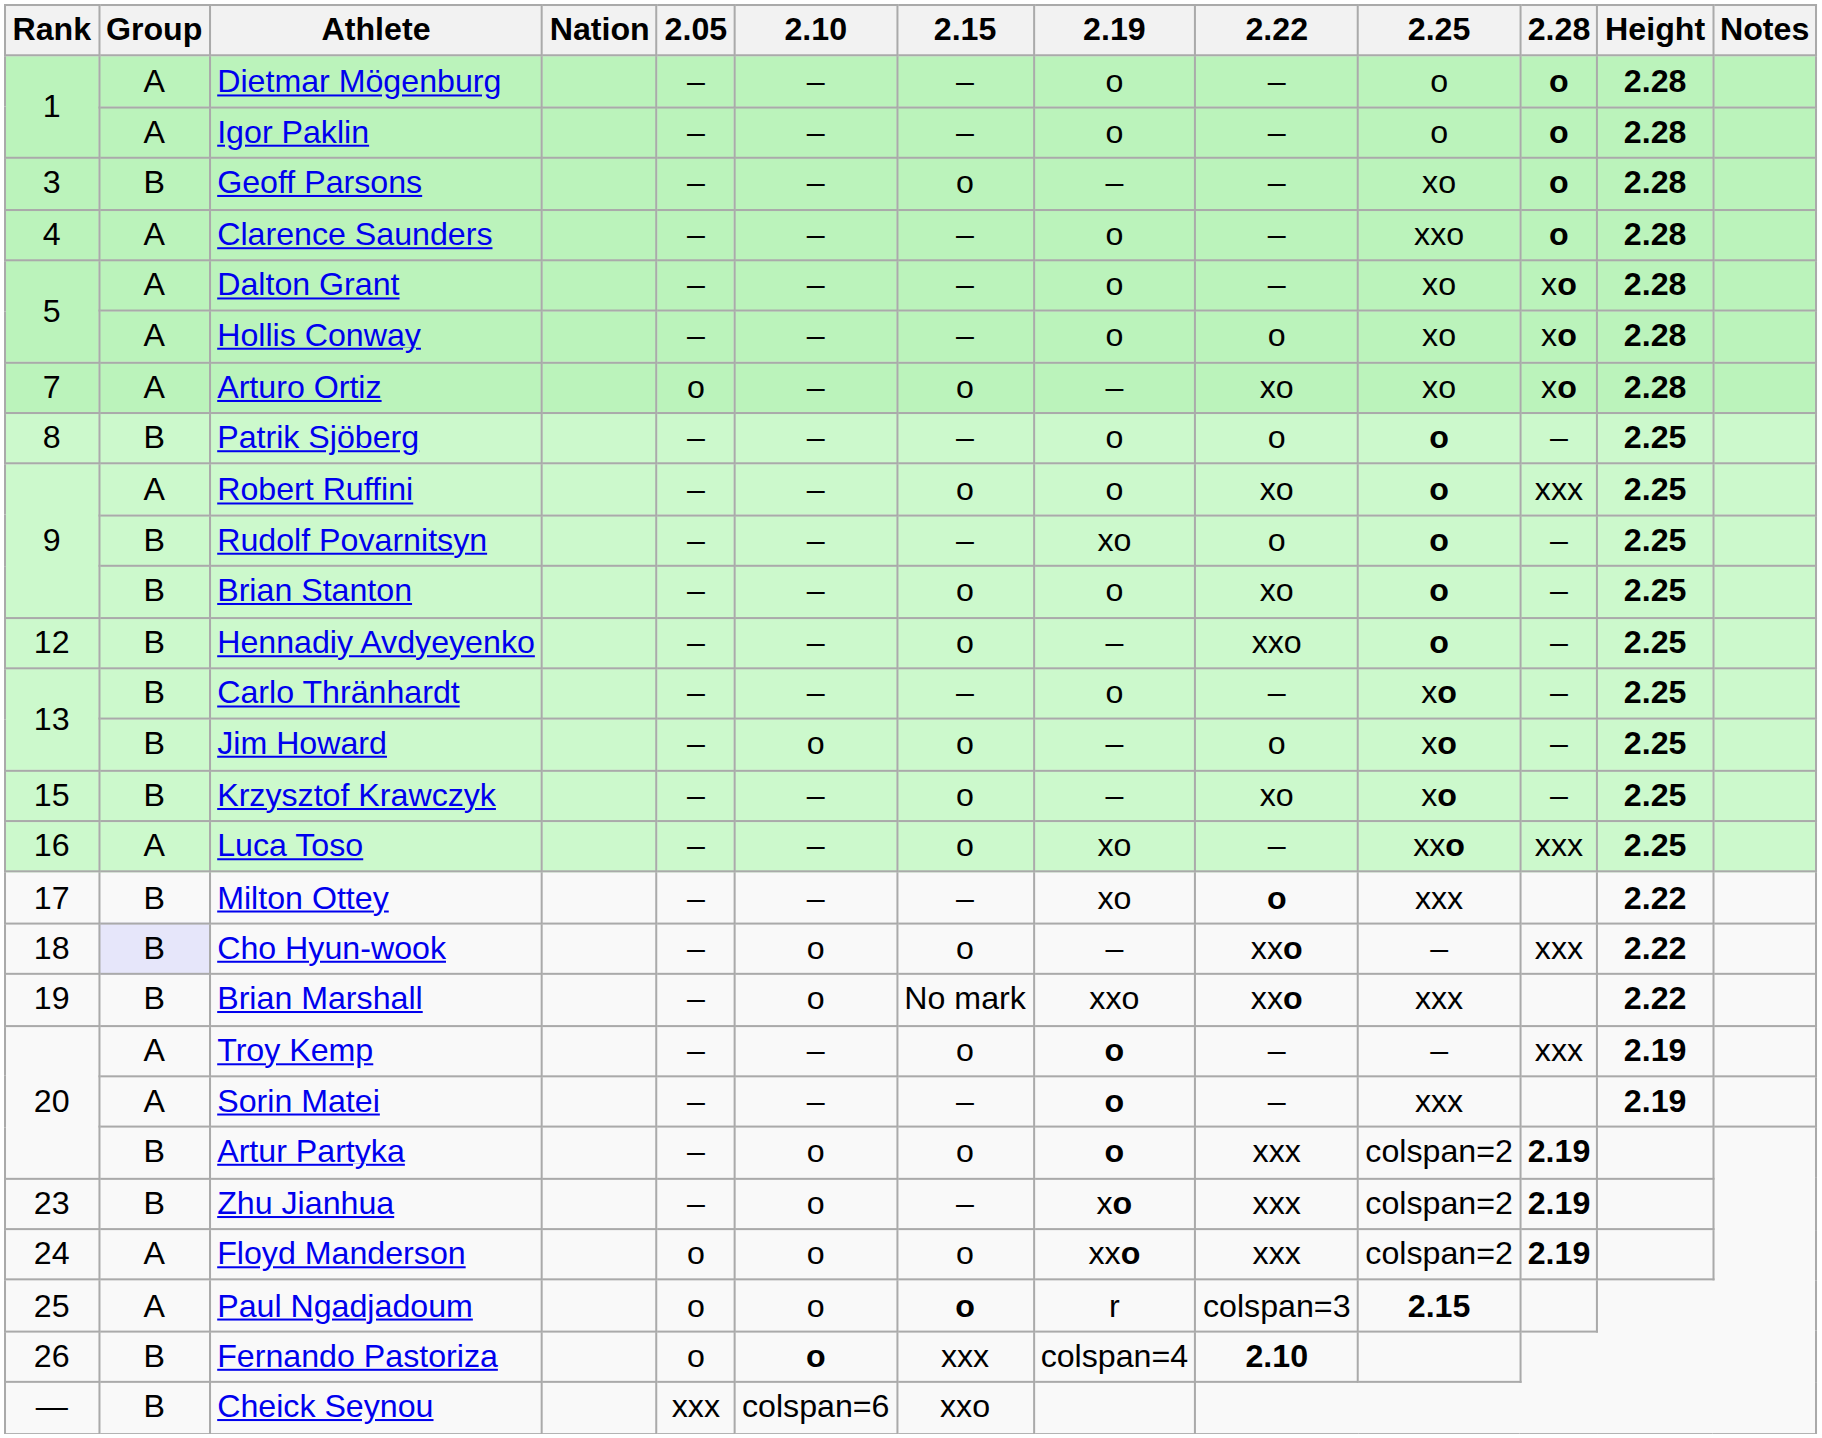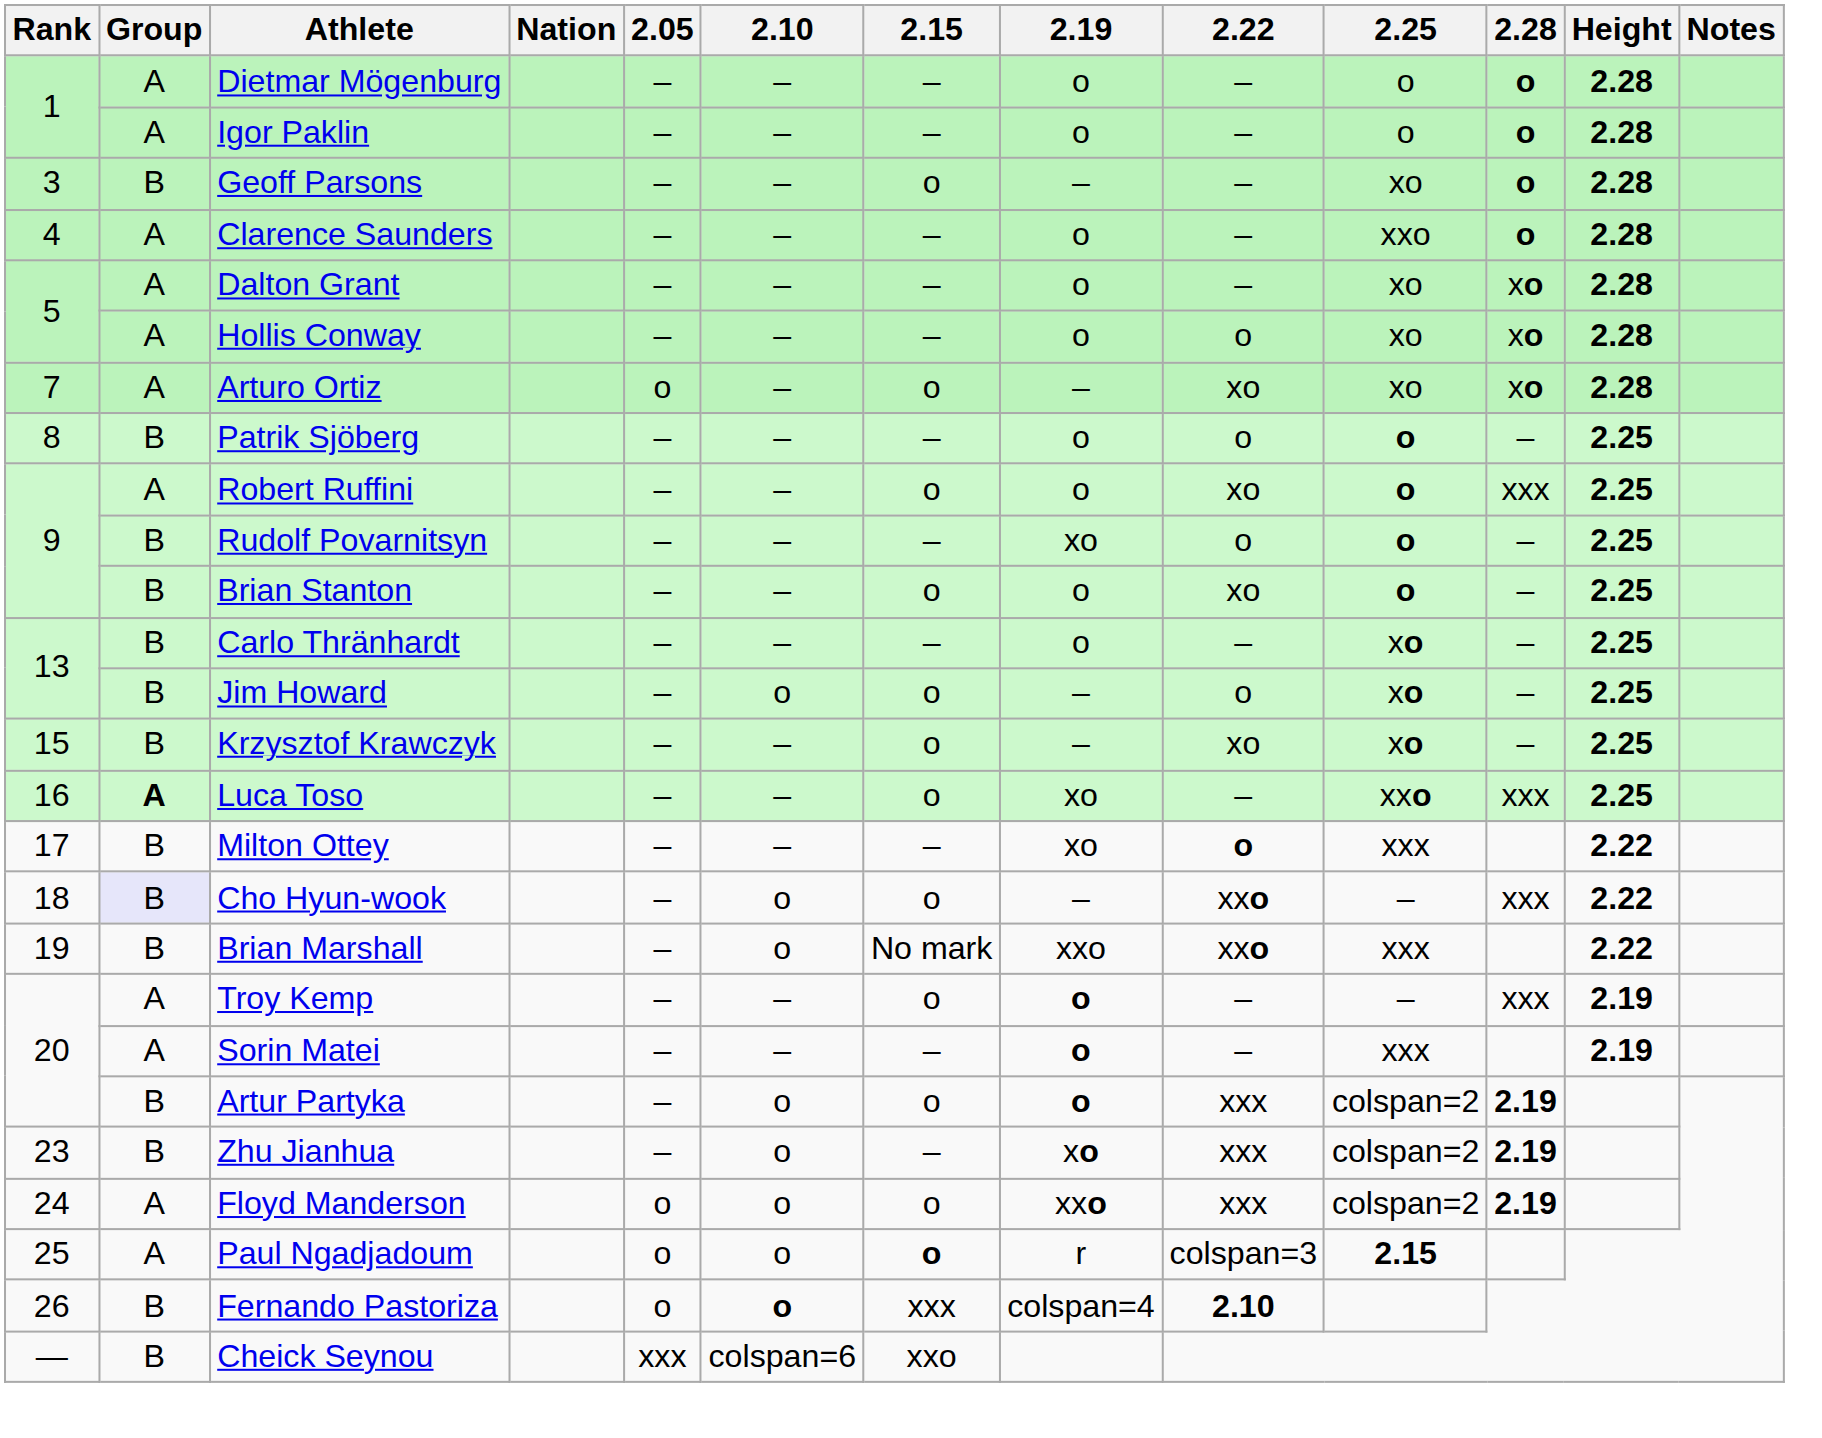- row: (376, 642)
(154, 846) normal -> (154, 795) bold
